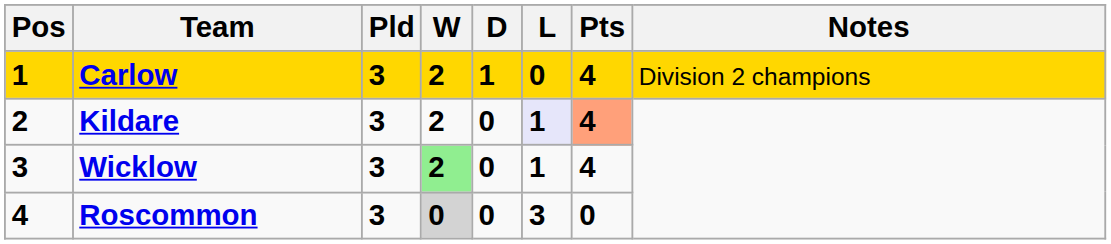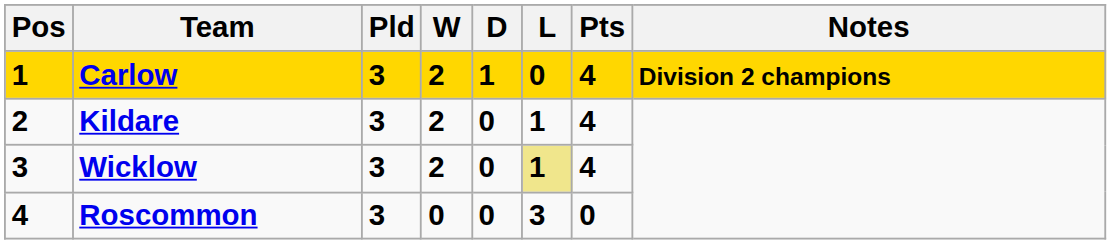(755, 76) normal -> (765, 74) bold
(537, 121) lavender background -> (537, 121) no background
(588, 121) lightsalmon background -> (588, 121) no background
(436, 167) lightgreen background -> (436, 167) no background
(537, 167) no background -> (537, 167) khaki background
(436, 214) lightgrey background -> (436, 214) no background
